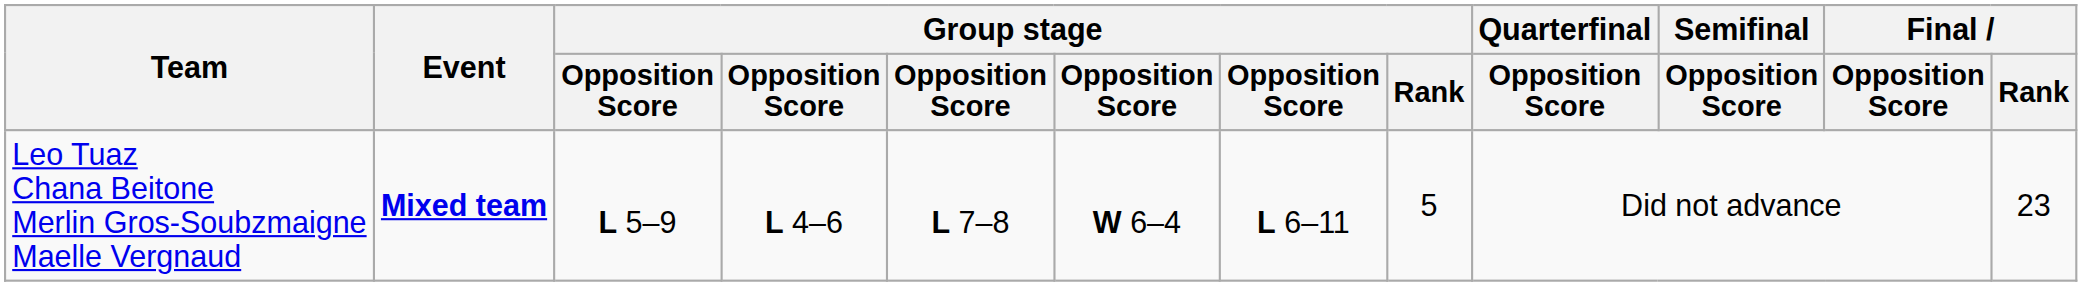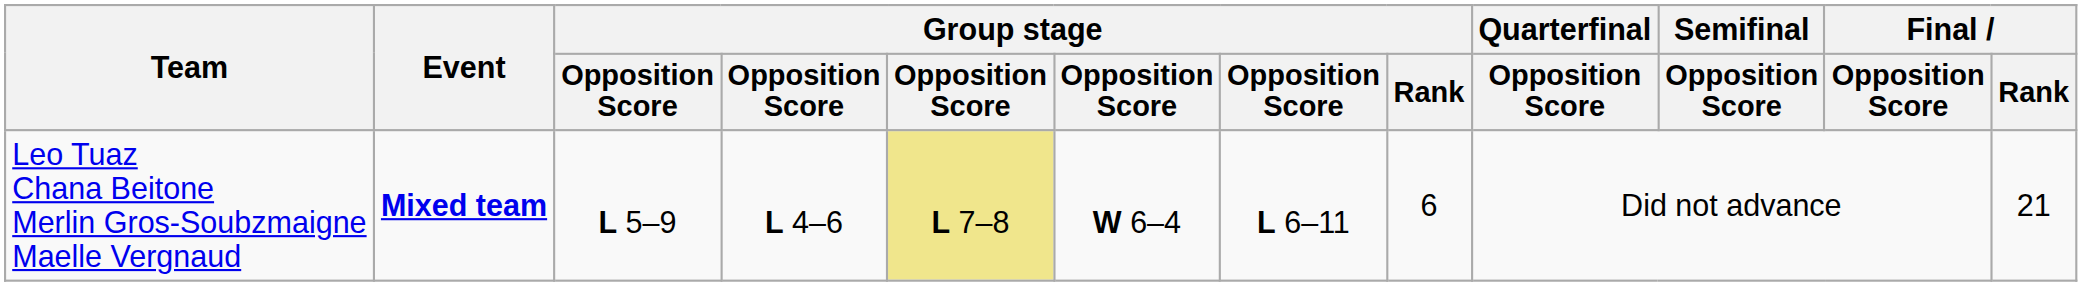(970, 223) no background -> (970, 223) khaki background
(1429, 206) 5 -> (1429, 206) 6
(2034, 206) 23 -> (2034, 206) 21
